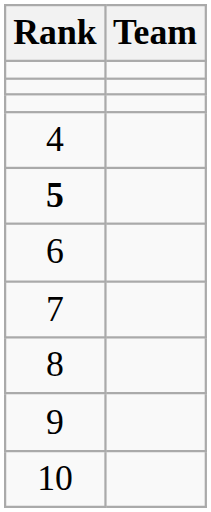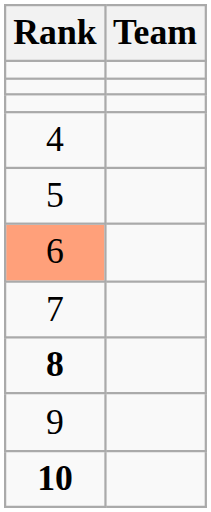(55, 195) bold -> (55, 195) normal
(55, 251) no background -> (55, 251) lightsalmon background
(55, 365) normal -> (55, 365) bold
(55, 478) normal -> (55, 478) bold
